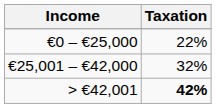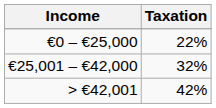(192, 90) bold -> (192, 90) normal
